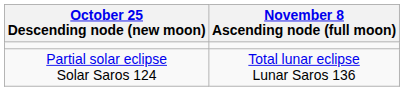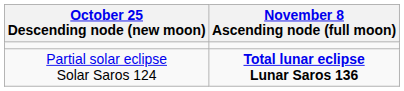(304, 67) normal -> (304, 67) bold
